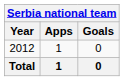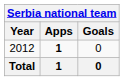(59, 48) normal -> (59, 48) bold
